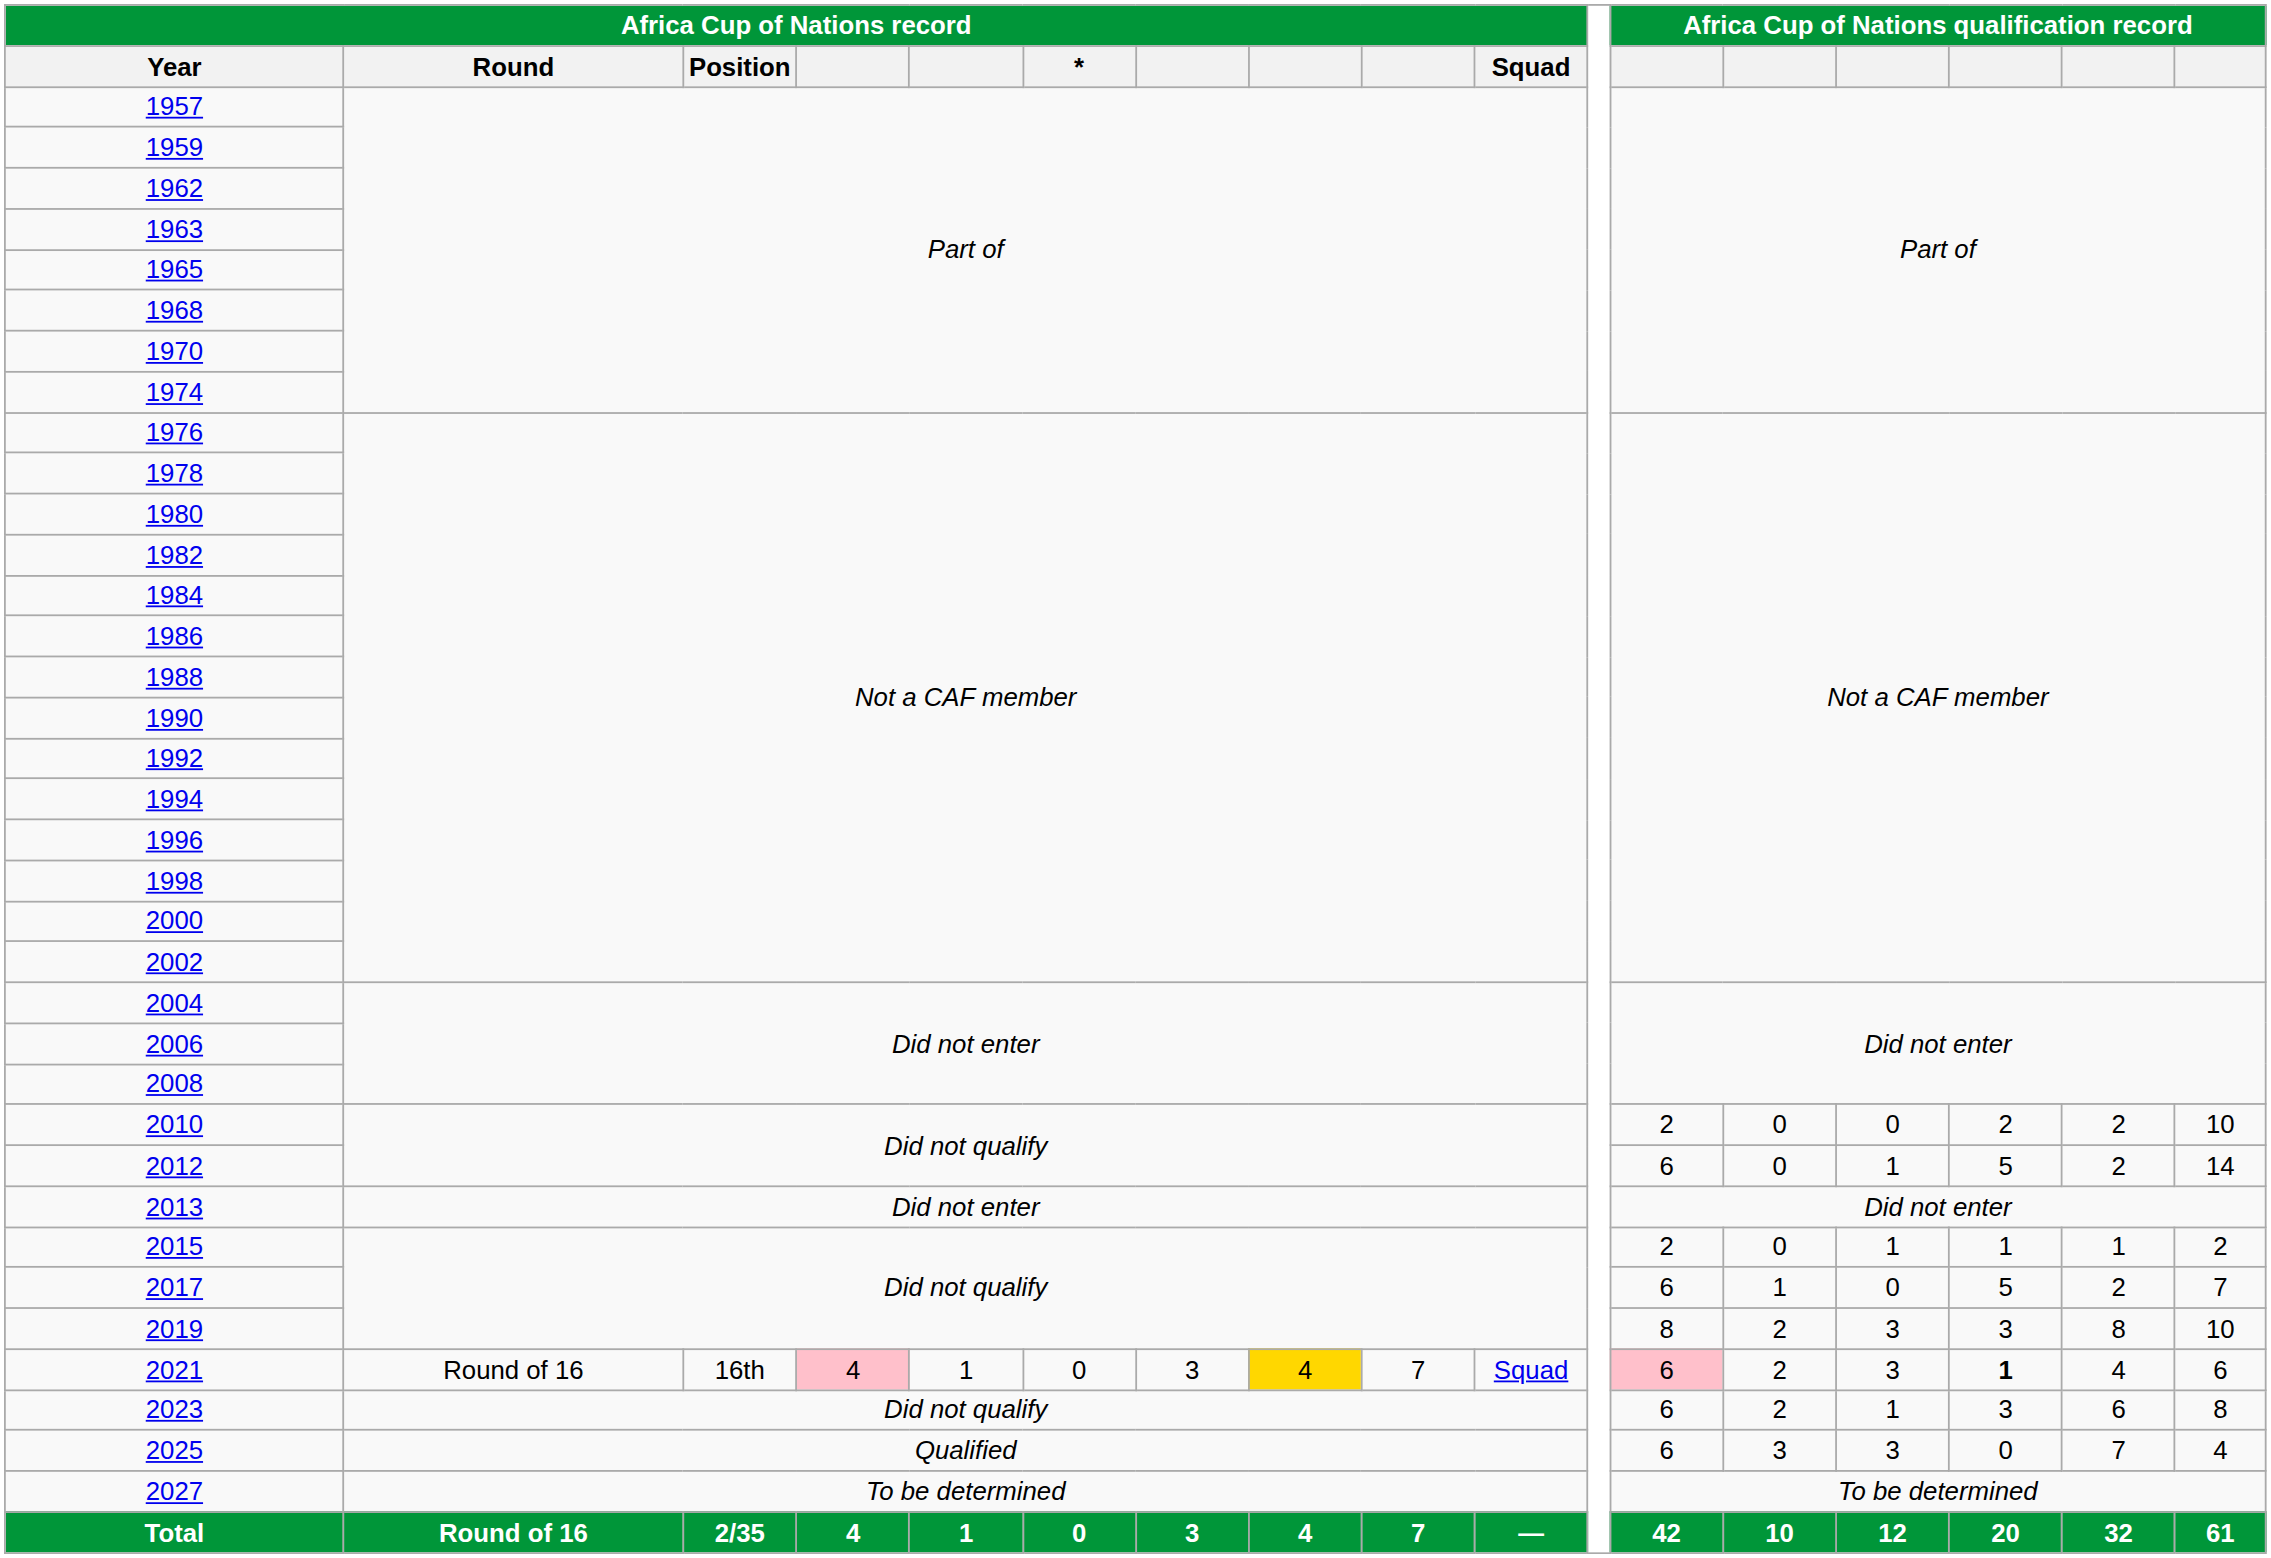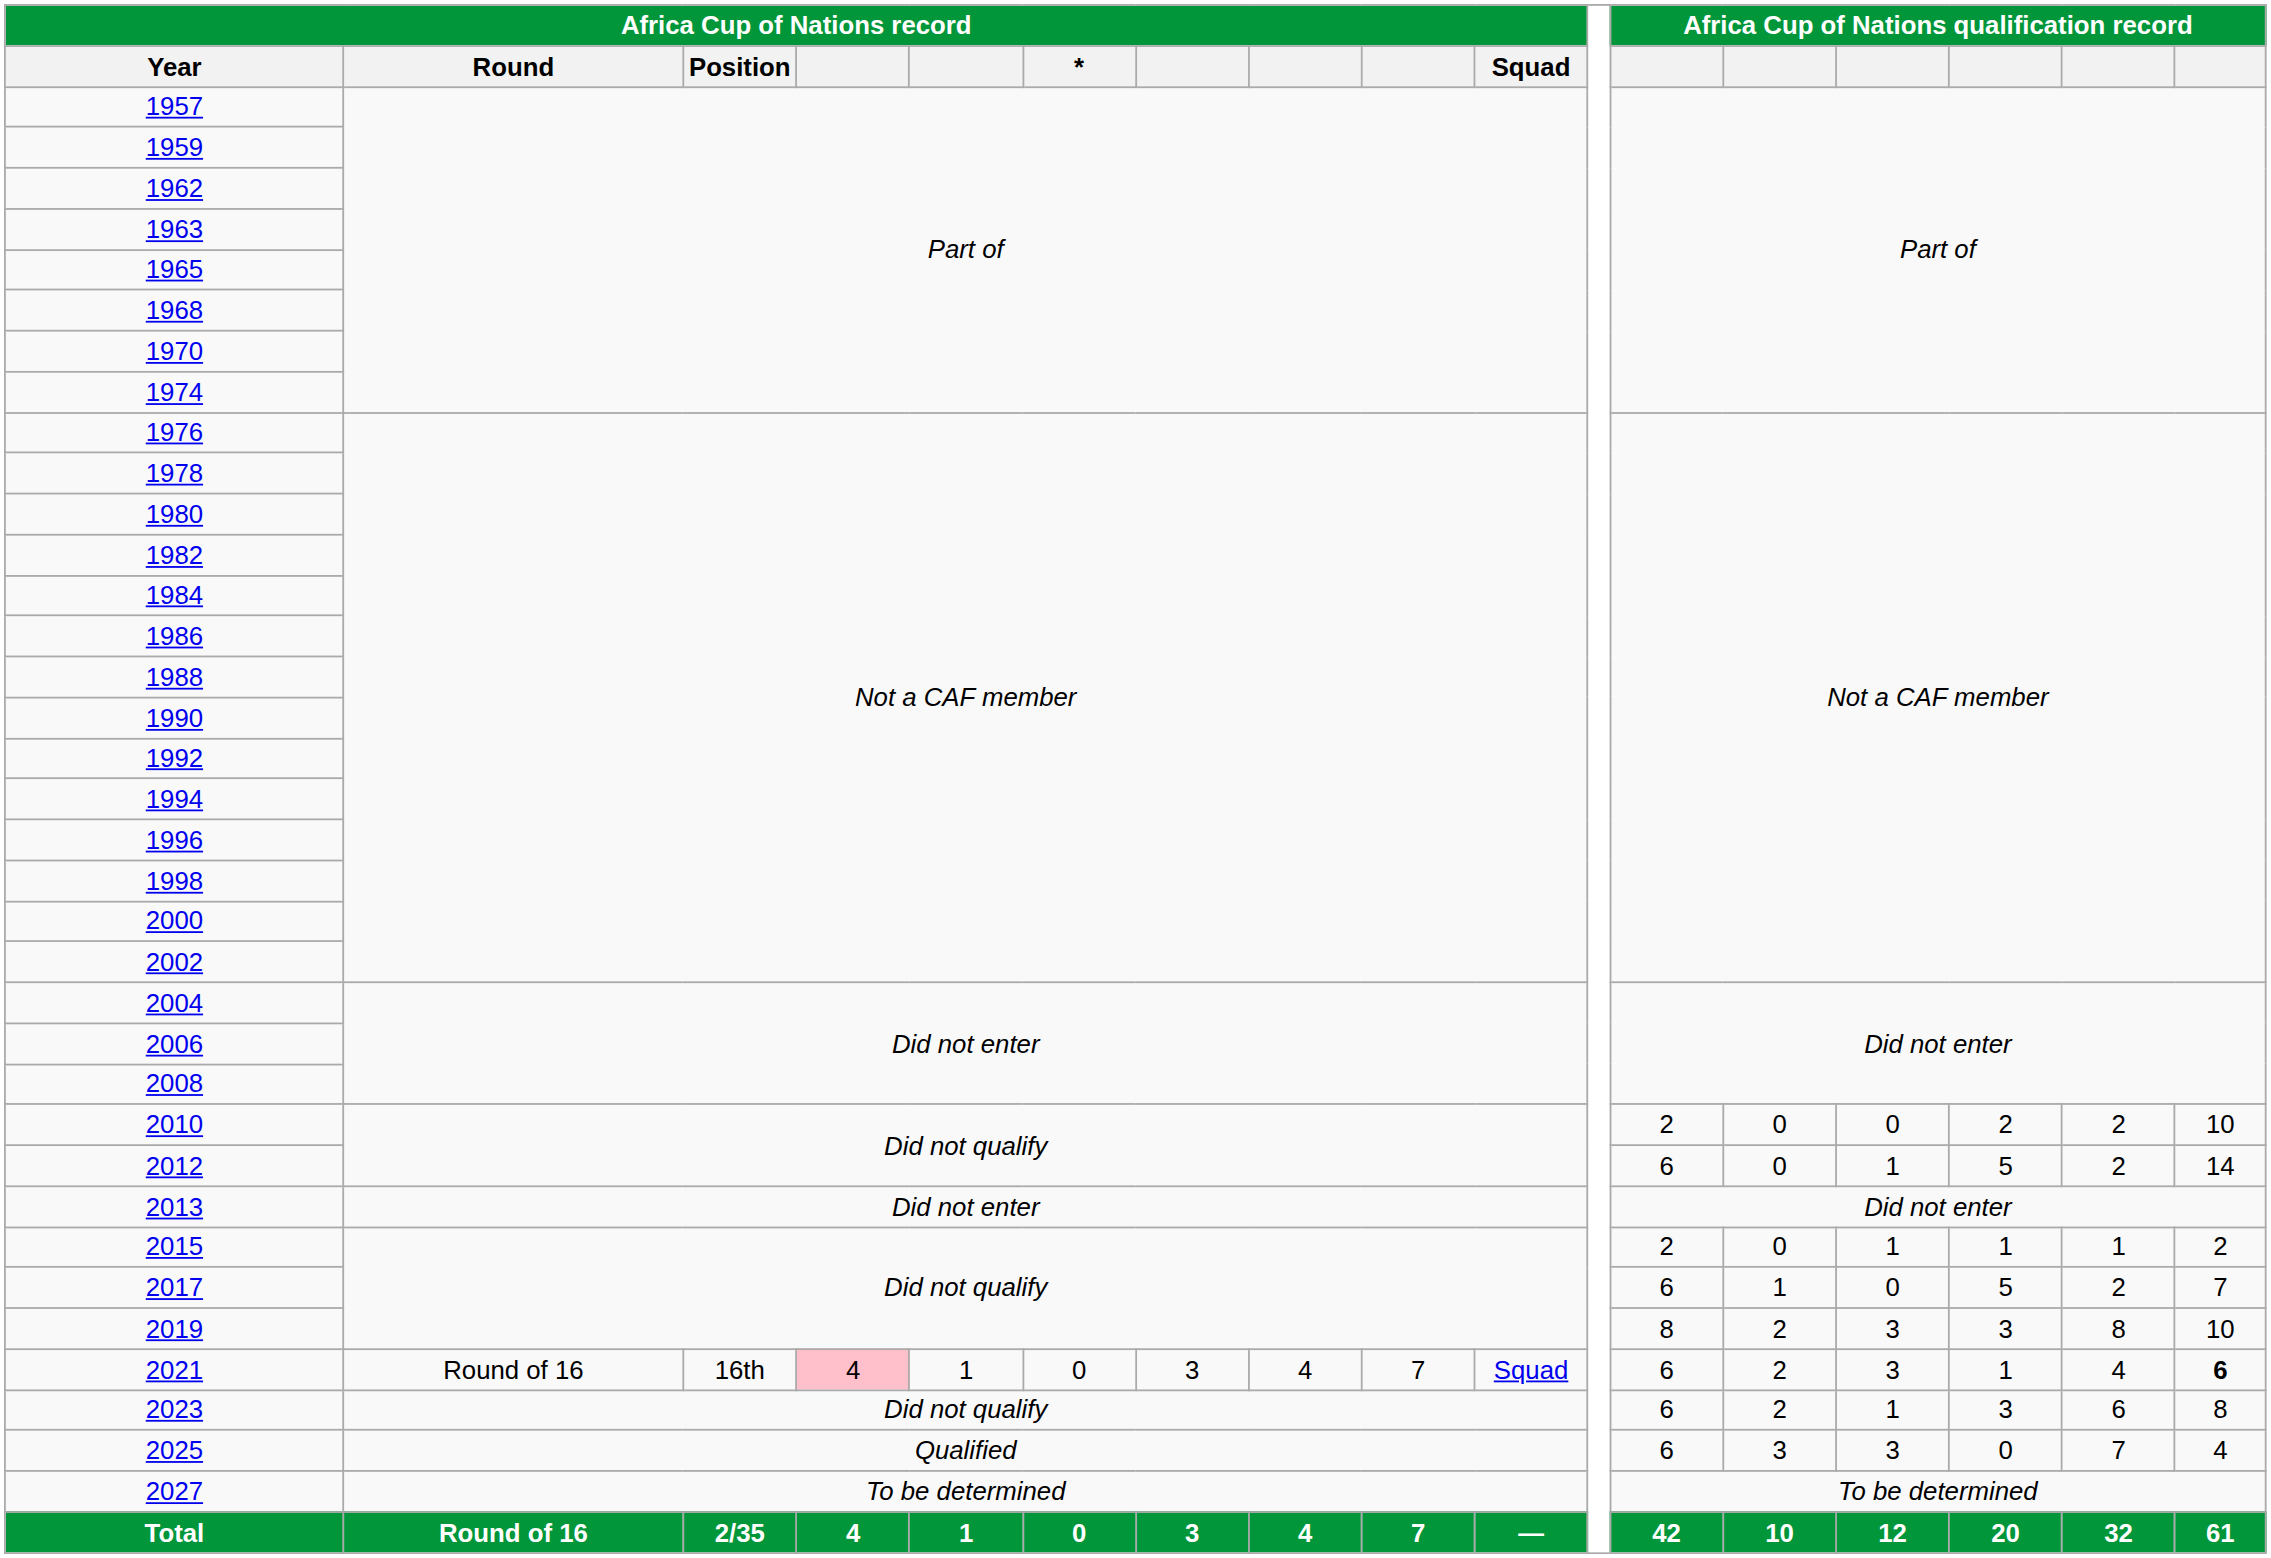(1305, 1369) gold background -> (1305, 1369) no background
(1667, 1369) pink background -> (1667, 1369) no background
(2006, 1369) bold -> (2006, 1369) normal
(2220, 1369) normal -> (2220, 1369) bold
